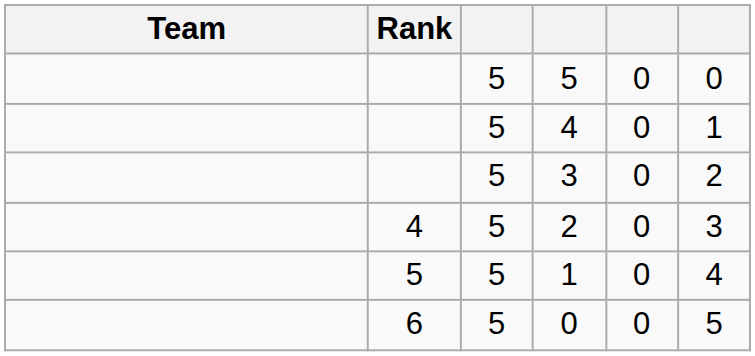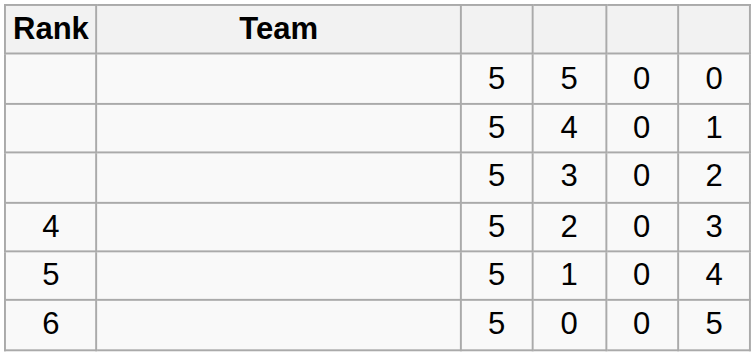columns swapped: (414, 29) <-> (187, 29)
